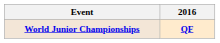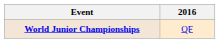(187, 29) bold -> (187, 29) normal
